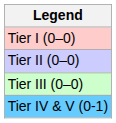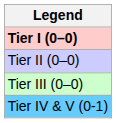(42, 38) normal -> (42, 38) bold
